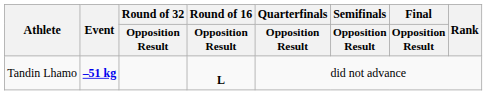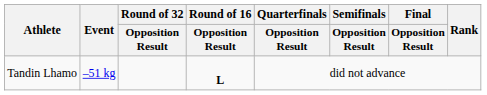(99, 73) bold -> (99, 73) normal
